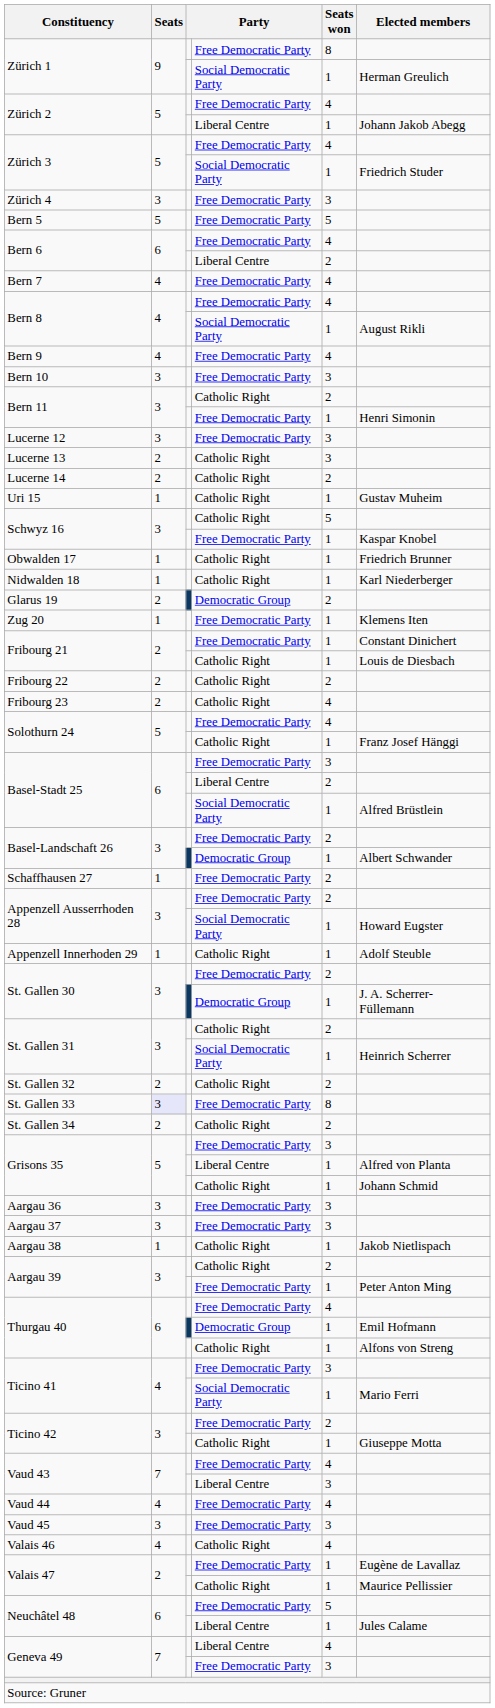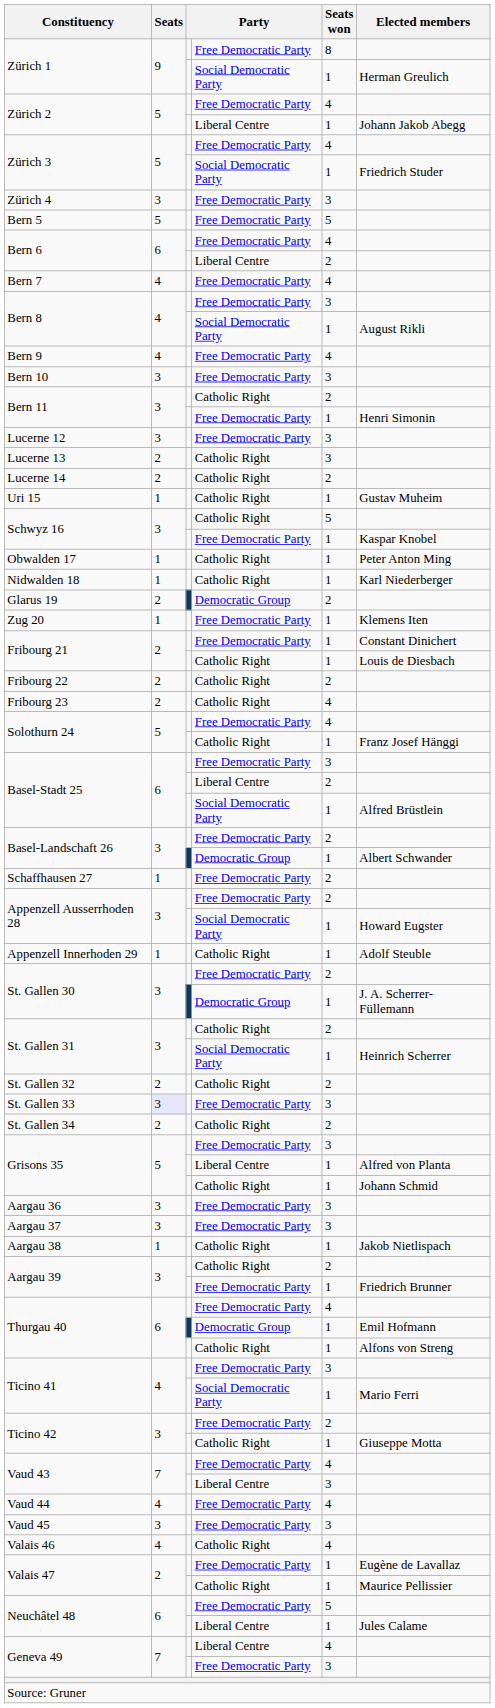(328, 301) 4 -> (328, 301) 3
(405, 559) Friedrich Brunner -> (405, 559) Peter Anton Ming
(328, 1104) 8 -> (328, 1104) 3
(405, 1286) Peter Anton Ming -> (405, 1286) Friedrich Brunner
